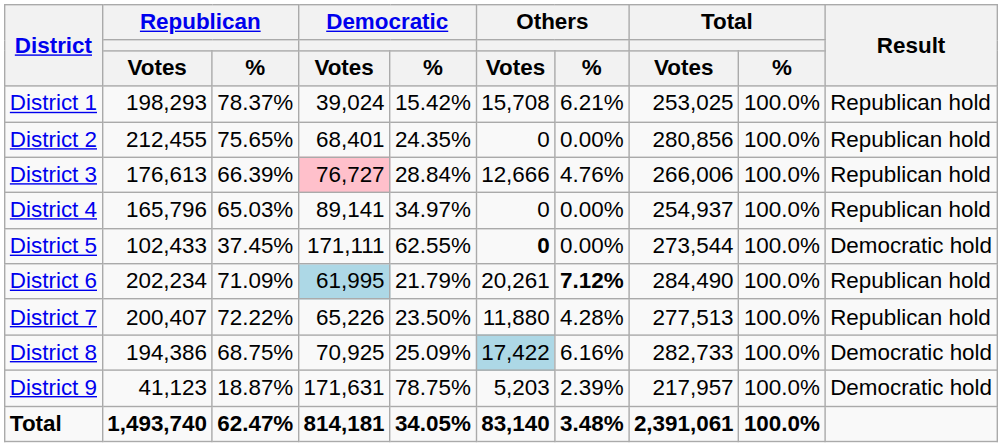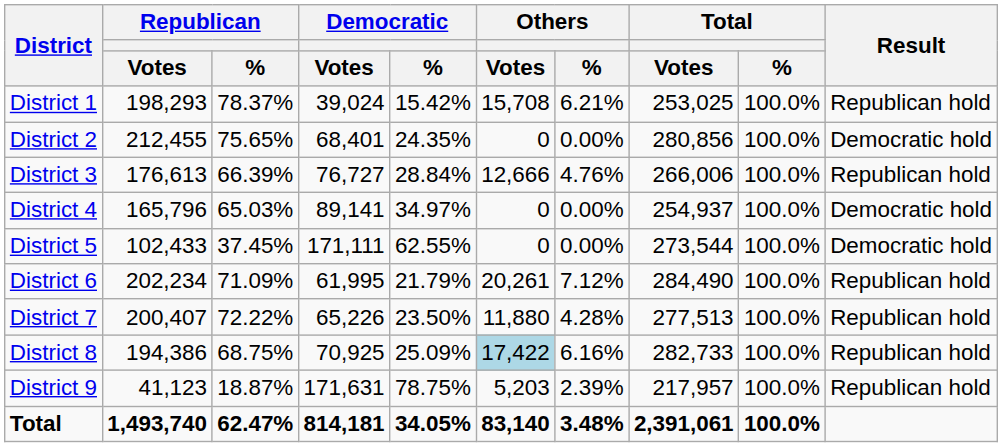(910, 139) Republican hold -> (911, 139) Democratic hold
(350, 174) pink background -> (350, 174) no background
(910, 210) Republican hold -> (911, 210) Democratic hold
(543, 245) bold -> (543, 245) normal
(350, 281) lightblue background -> (350, 281) no background
(592, 281) bold -> (592, 281) normal
(911, 352) Democratic hold -> (910, 352) Republican hold
(911, 387) Democratic hold -> (910, 387) Republican hold
